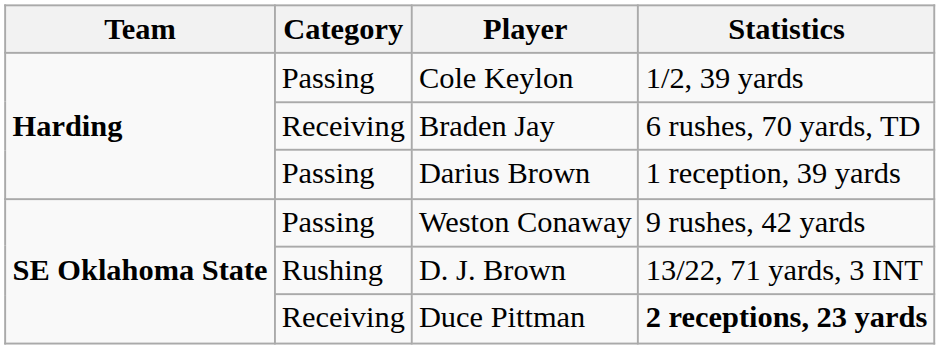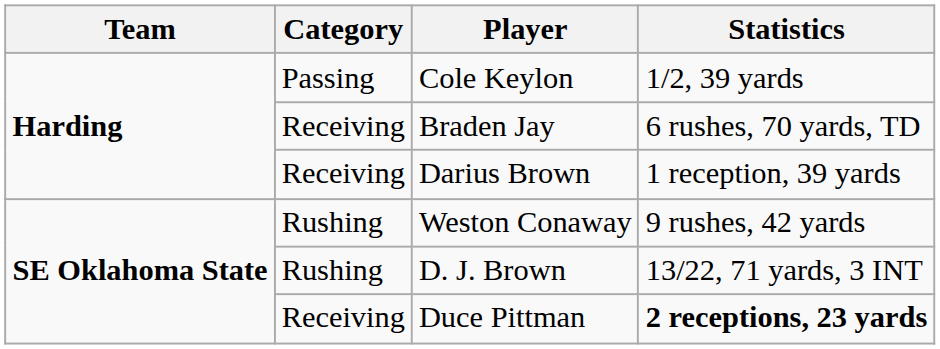(328, 173) Passing -> (343, 173) Receiving
(328, 221) Passing -> (332, 221) Rushing
